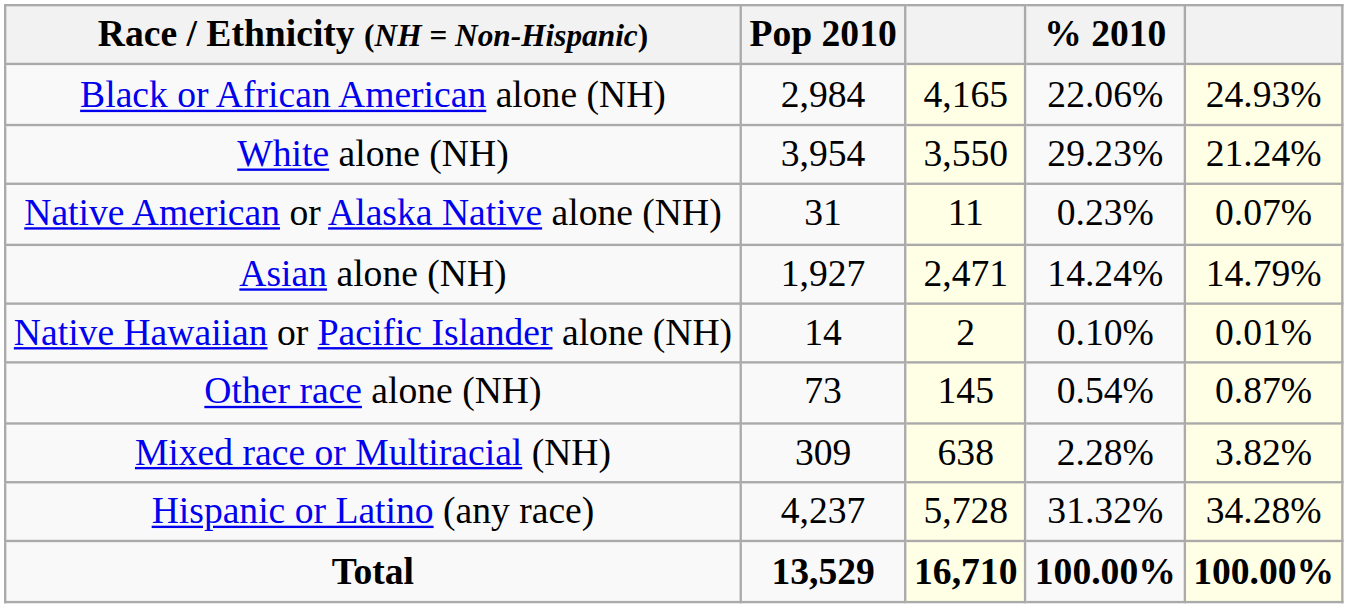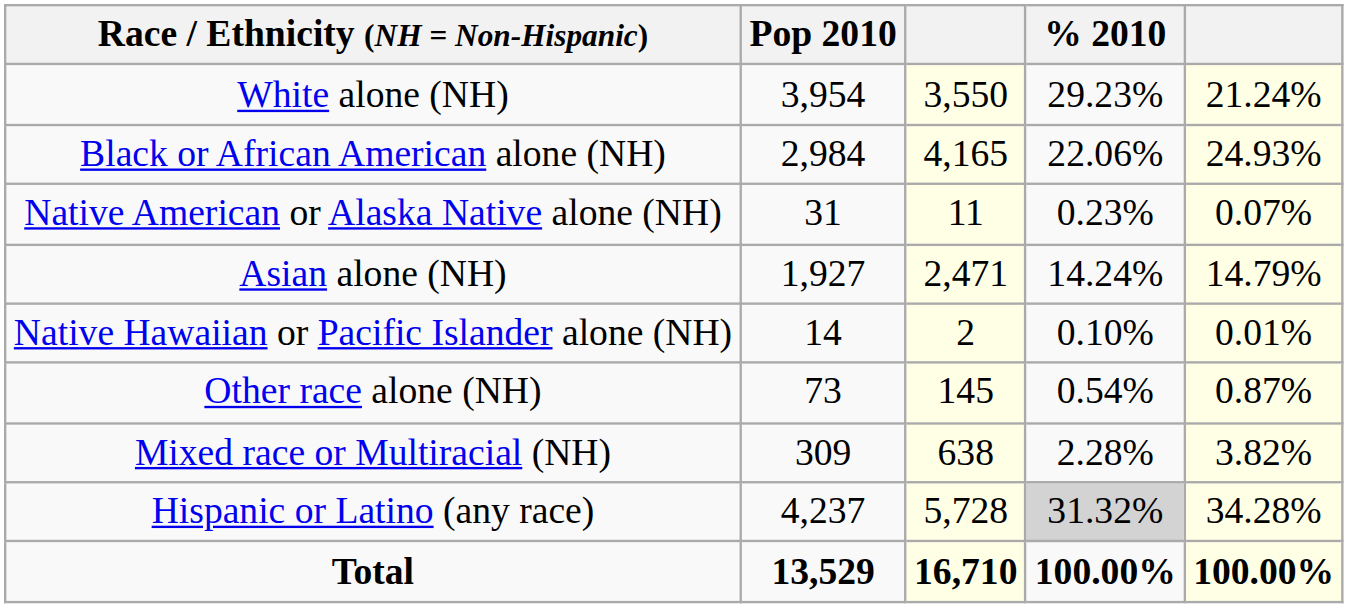rows swapped: (373, 153) <-> (373, 93)
(1105, 511) no background -> (1105, 511) lightgrey background
